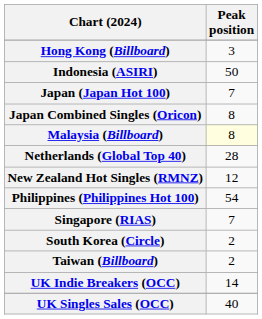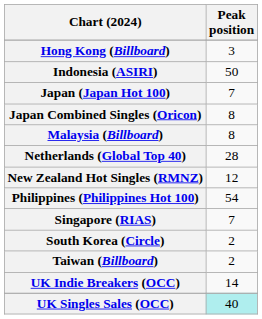(232, 135) lightyellow background -> (232, 135) no background
(232, 303) no background -> (232, 303) paleturquoise background
